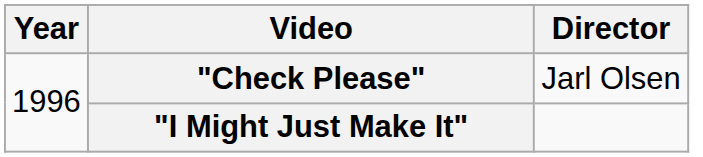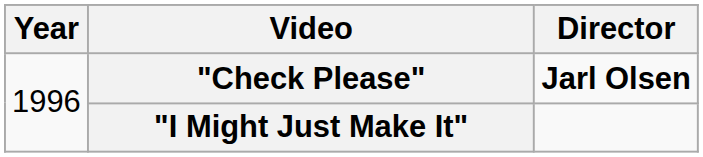(611, 77) normal -> (616, 77) bold
